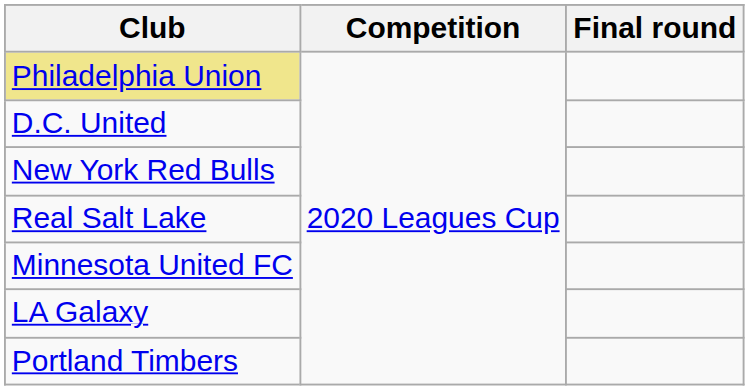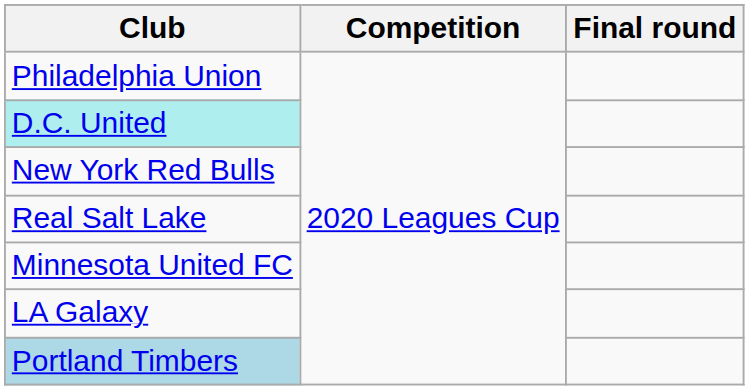(137, 75) khaki background -> (137, 75) no background
(89, 123) no background -> (89, 123) paleturquoise background
(125, 360) no background -> (125, 360) lightblue background
